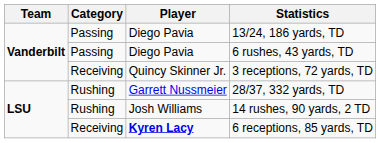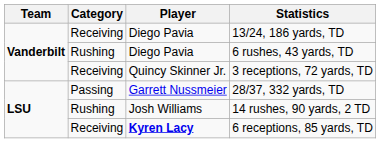(92, 33) Passing -> (97, 33) Receiving
(92, 52) Passing -> (93, 52) Rushing
(93, 90) Rushing -> (92, 90) Passing
